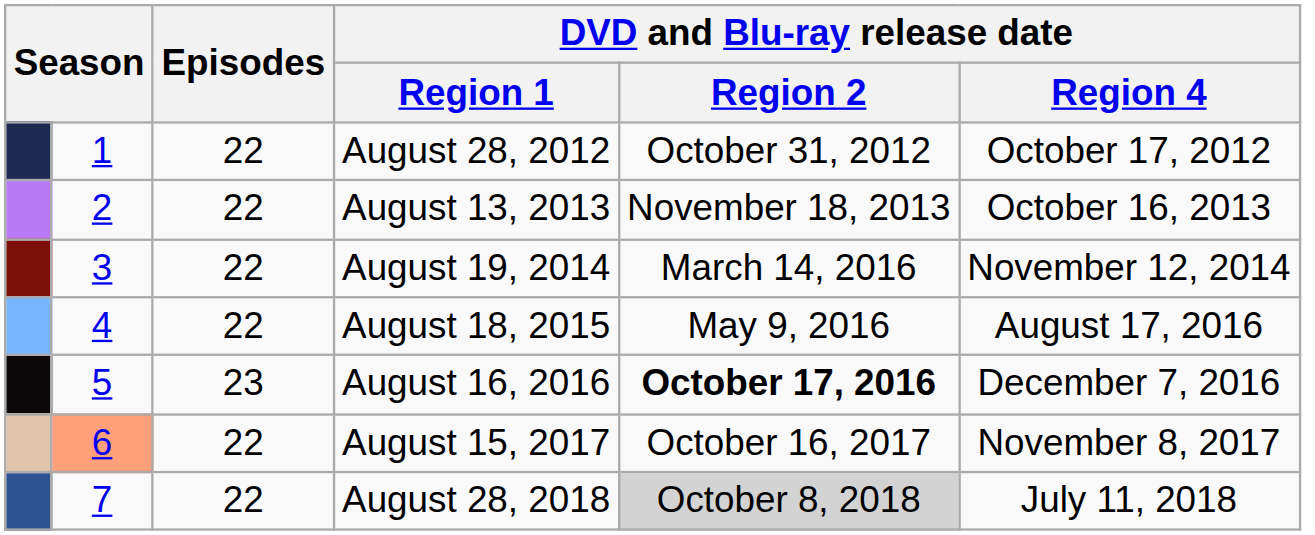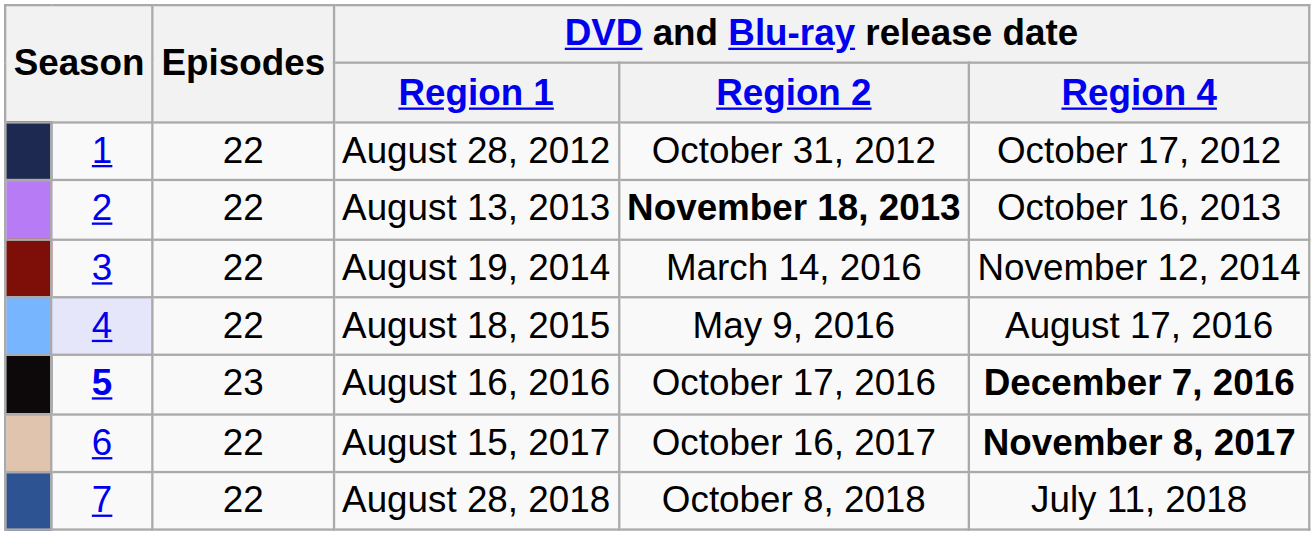(789, 208) normal -> (794, 208) bold
(102, 325) no background -> (102, 325) lavender background
(102, 383) normal -> (102, 383) bold
(789, 383) bold -> (794, 383) normal
(1129, 383) normal -> (1139, 383) bold
(102, 442) lightsalmon background -> (102, 442) no background
(1129, 442) normal -> (1139, 442) bold
(789, 500) lightgrey background -> (794, 500) no background
